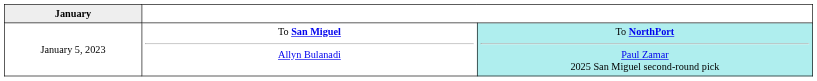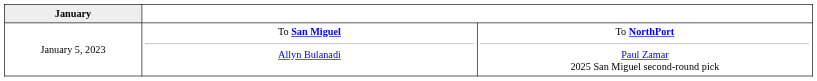(645, 49) paleturquoise background -> (645, 49) no background
